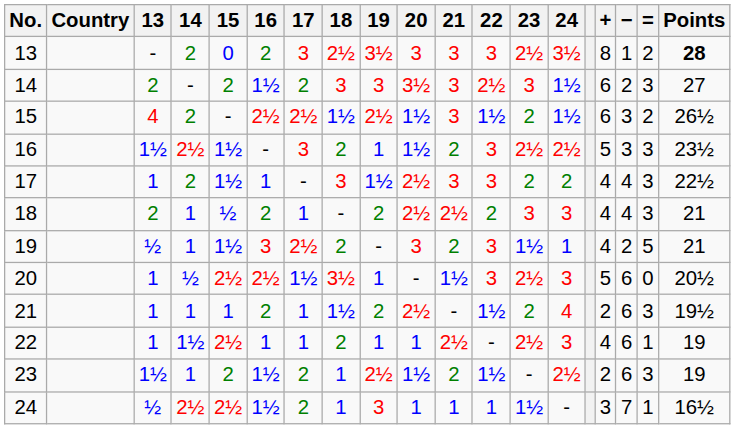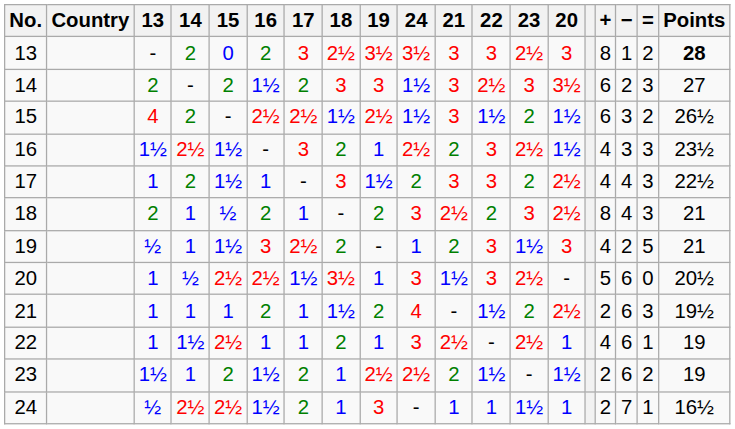columns swapped: (416, 20) <-> (567, 20)
(605, 149) 5 -> (605, 149) 4
(605, 213) 4 -> (605, 213) 8
(648, 375) 3 -> (648, 375) 2
(605, 407) 3 -> (605, 407) 2
